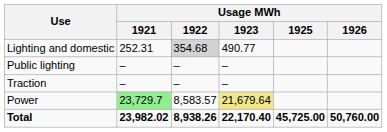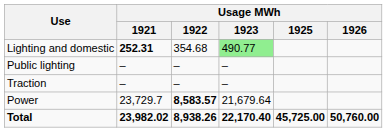(136, 48) normal -> (136, 48) bold
(190, 48) lightgrey background -> (190, 48) no background
(239, 48) no background -> (239, 48) lightgreen background
(141, 100) lightgreen background -> (141, 100) no background
(195, 100) normal -> (195, 100) bold
(246, 100) khaki background -> (246, 100) no background
